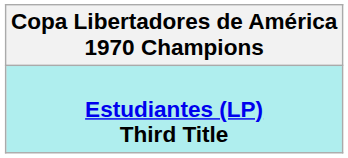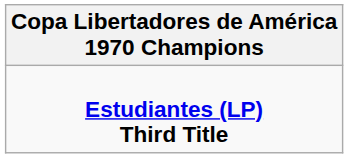(174, 121) paleturquoise background -> (174, 121) no background
